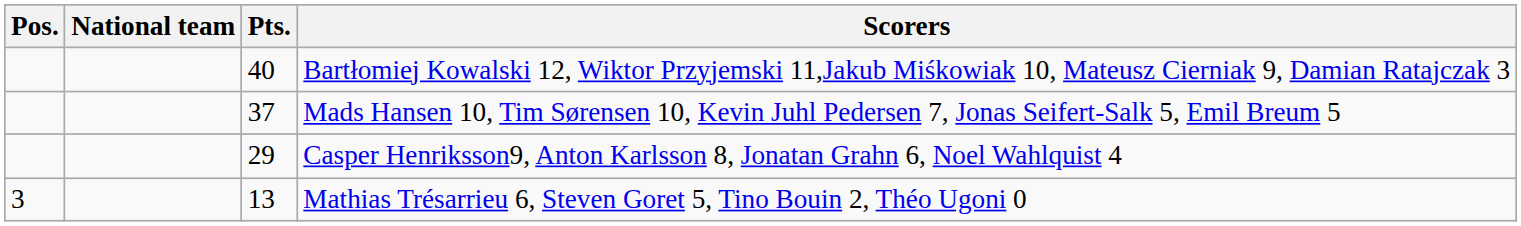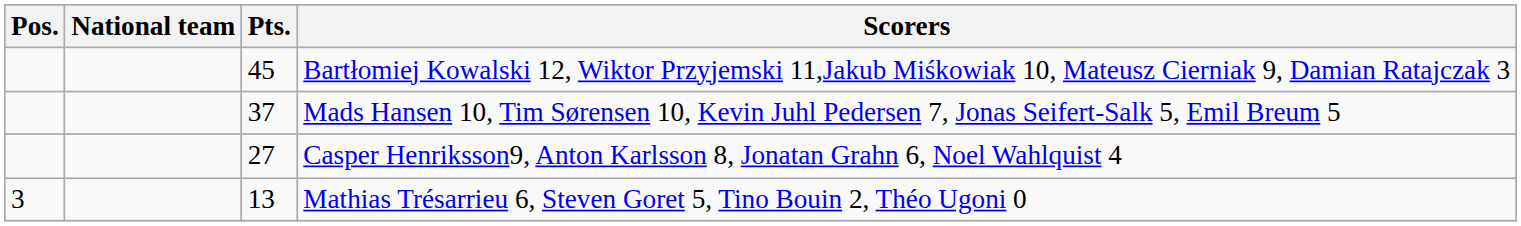(261, 69) 40 -> (261, 69) 45
(261, 155) 29 -> (261, 155) 27
